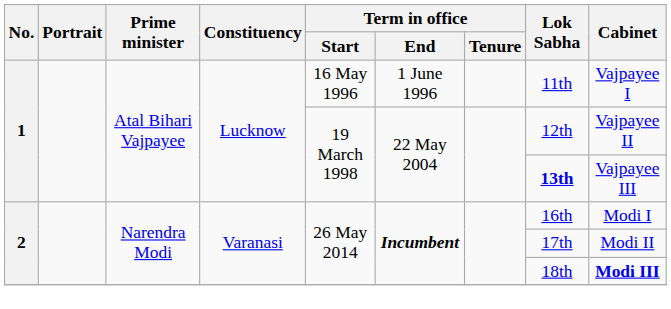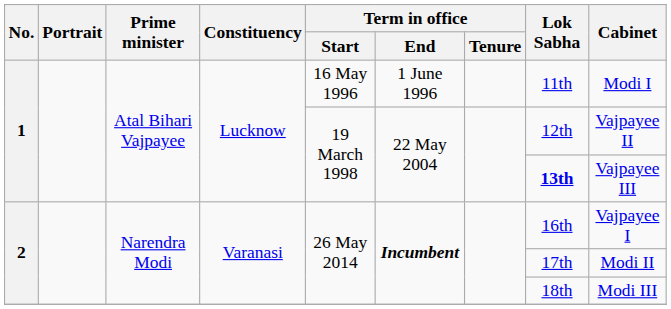(627, 83) Vajpayee I -> (627, 83) Modi I
(627, 215) Modi I -> (627, 225) Vajpayee I
(627, 270) bold -> (627, 290) normal
